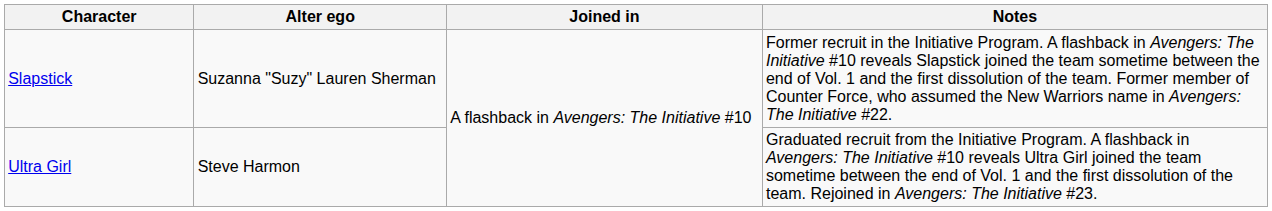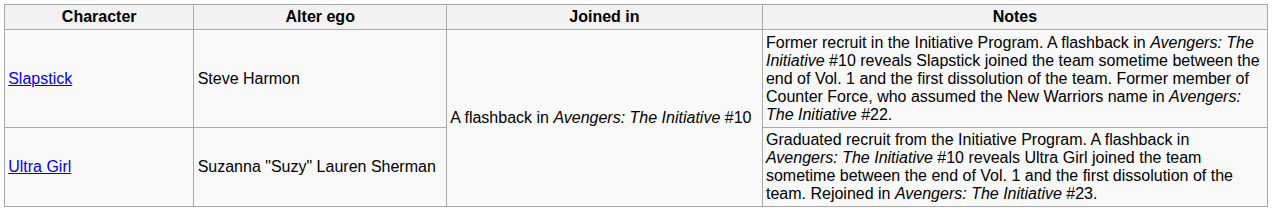(317, 78) Suzanna "Suzy" Lauren Sherman -> (249, 78) Steve Harmon
(249, 166) Steve Harmon -> (317, 166) Suzanna "Suzy" Lauren Sherman
